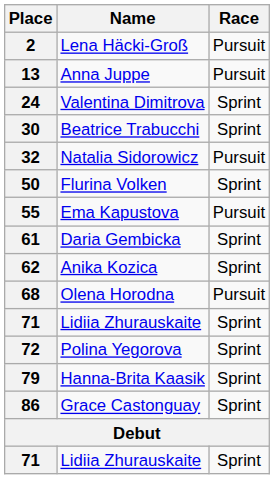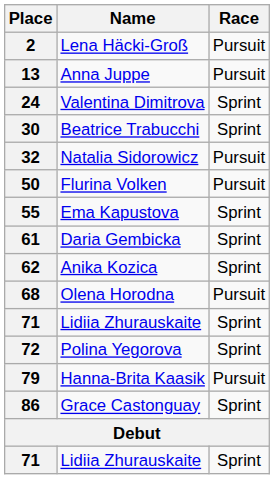(239, 184) Sprint -> (239, 184) Pursuit
(239, 212) Pursuit -> (239, 212) Sprint
(239, 377) Sprint -> (239, 377) Pursuit
